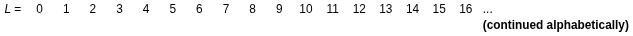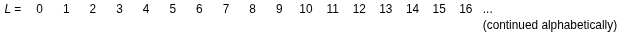(556, 24) bold -> (550, 24) normal
